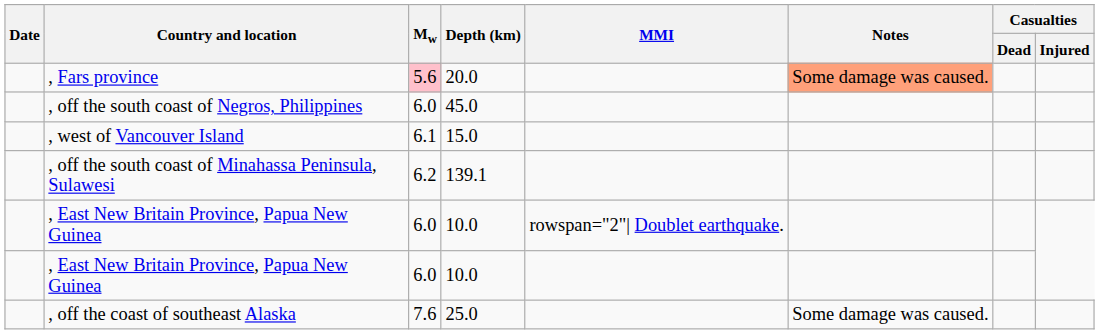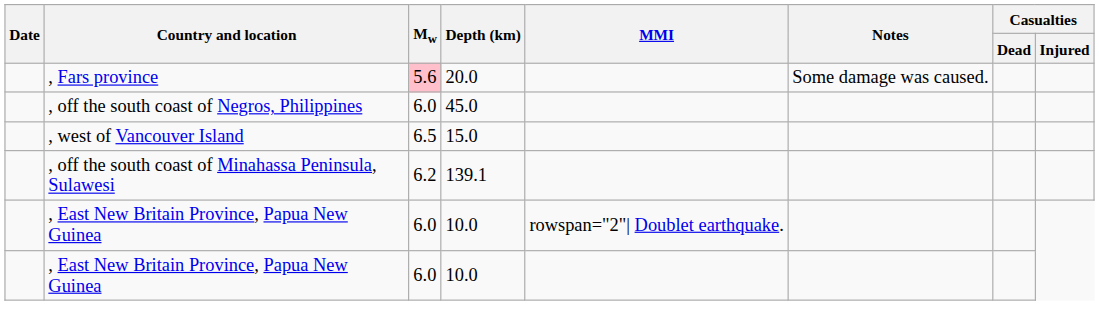(890, 77) lightsalmon background -> (890, 77) no background
(425, 135) 6.1 -> (425, 135) 6.5
- row: (172, 314)
